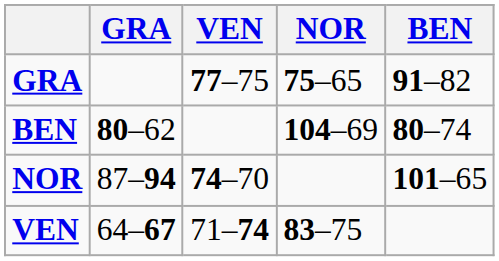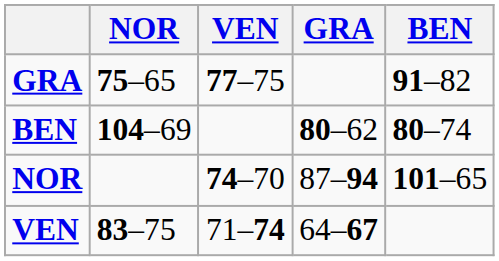columns swapped: (136, 29) <-> (331, 29)
